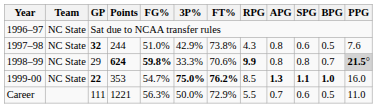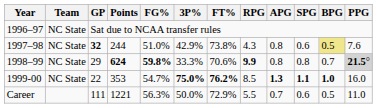(328, 45) no background -> (328, 45) khaki background
(96, 78) bold -> (96, 78) normal
